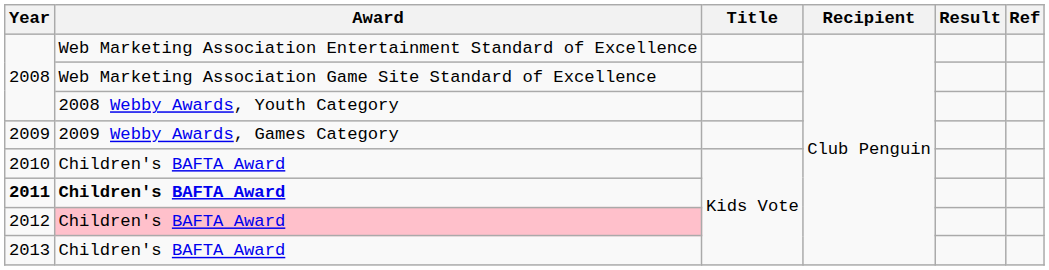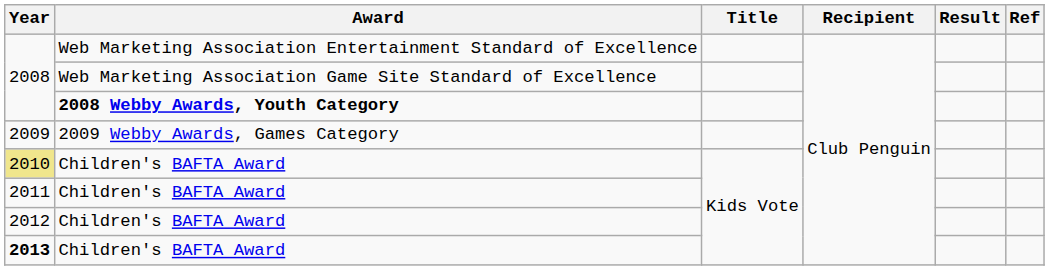(229, 106) normal -> (229, 106) bold
(30, 163) no background -> (30, 163) khaki background
(30, 192) bold -> (30, 192) normal
(172, 192) bold -> (172, 192) normal
(172, 221) pink background -> (172, 221) no background
(30, 250) normal -> (30, 250) bold
